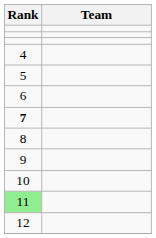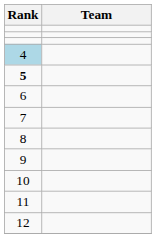(23, 54) no background -> (23, 54) lightblue background
(23, 75) normal -> (23, 75) bold
(23, 117) bold -> (23, 117) normal
(23, 201) lightgreen background -> (23, 201) no background
